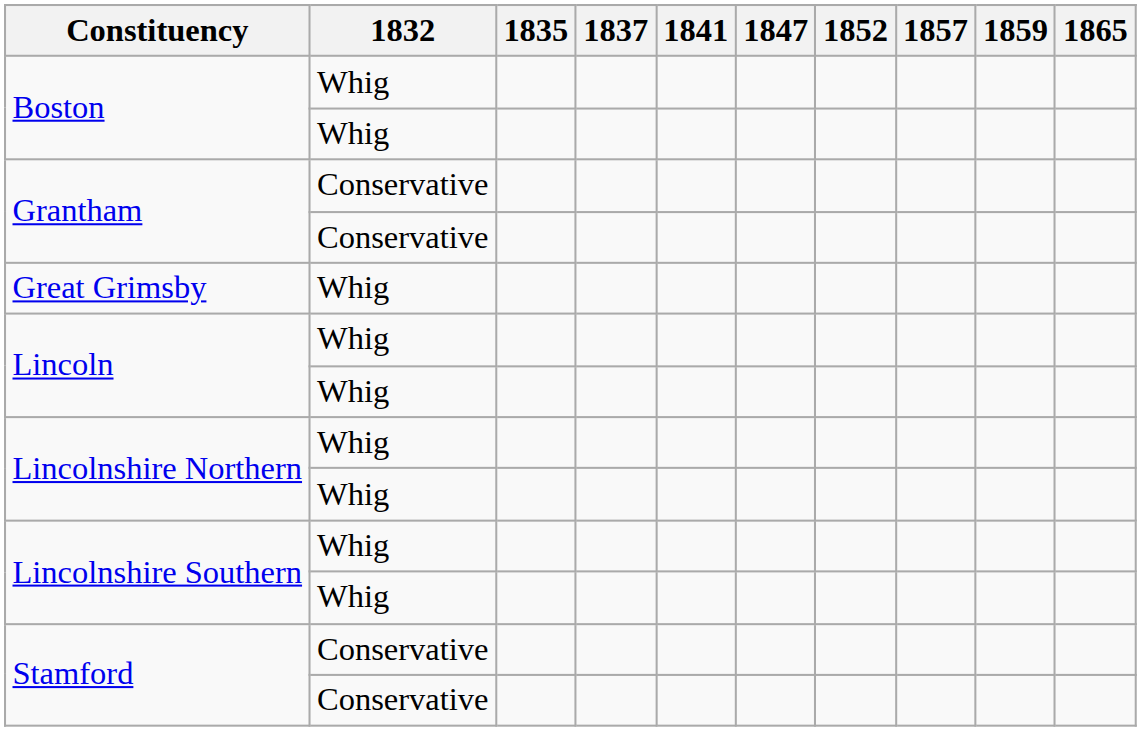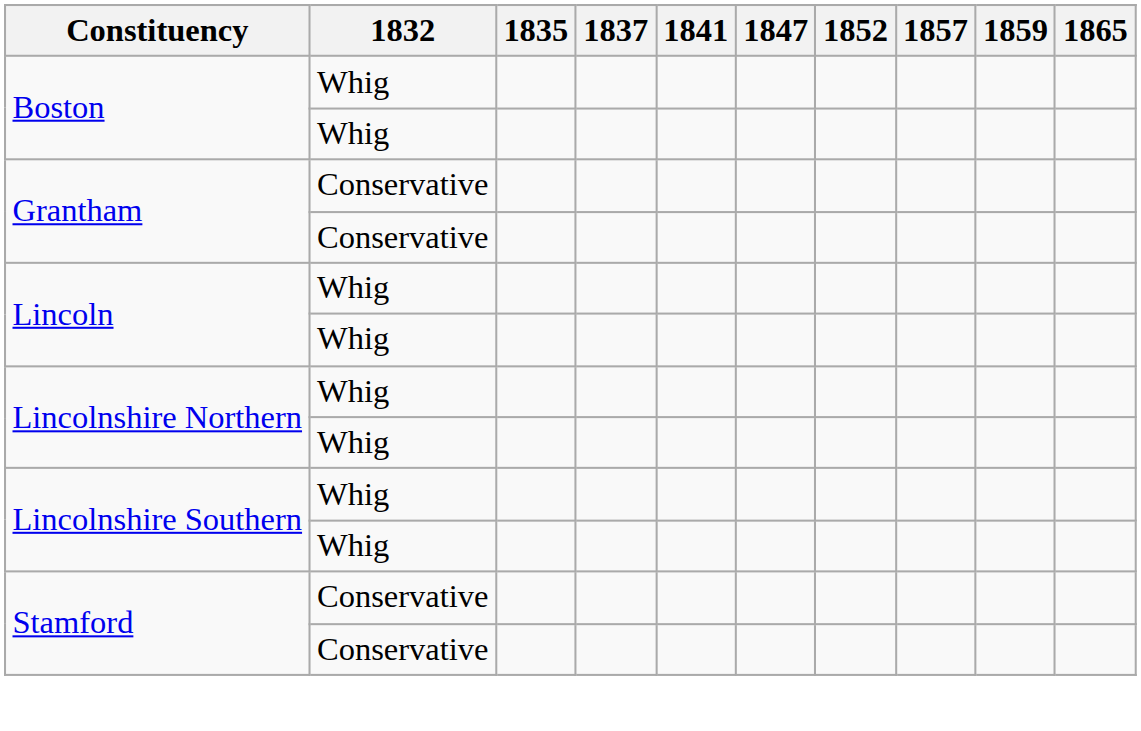- row: (109, 287)
